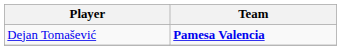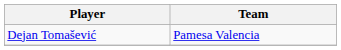(219, 34) bold -> (216, 34) normal
